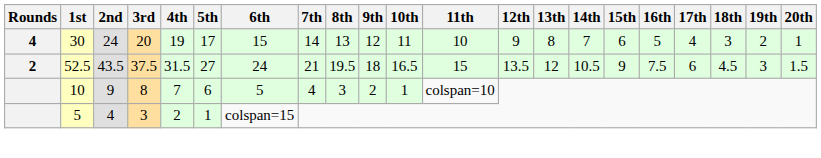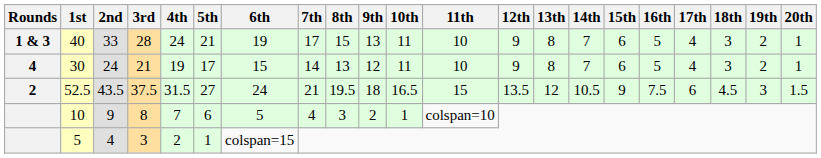+ row: (77, 41)
(144, 41) 20 -> (144, 65) 21
